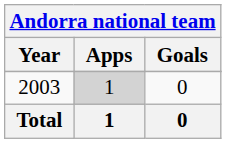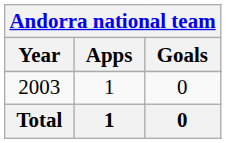(109, 87) lightgrey background -> (109, 87) no background
